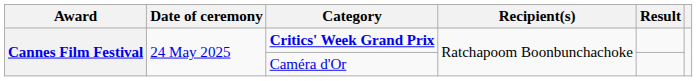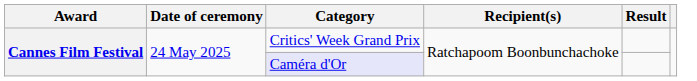(352, 40) bold -> (345, 40) normal
(308, 64) no background -> (308, 64) lavender background
